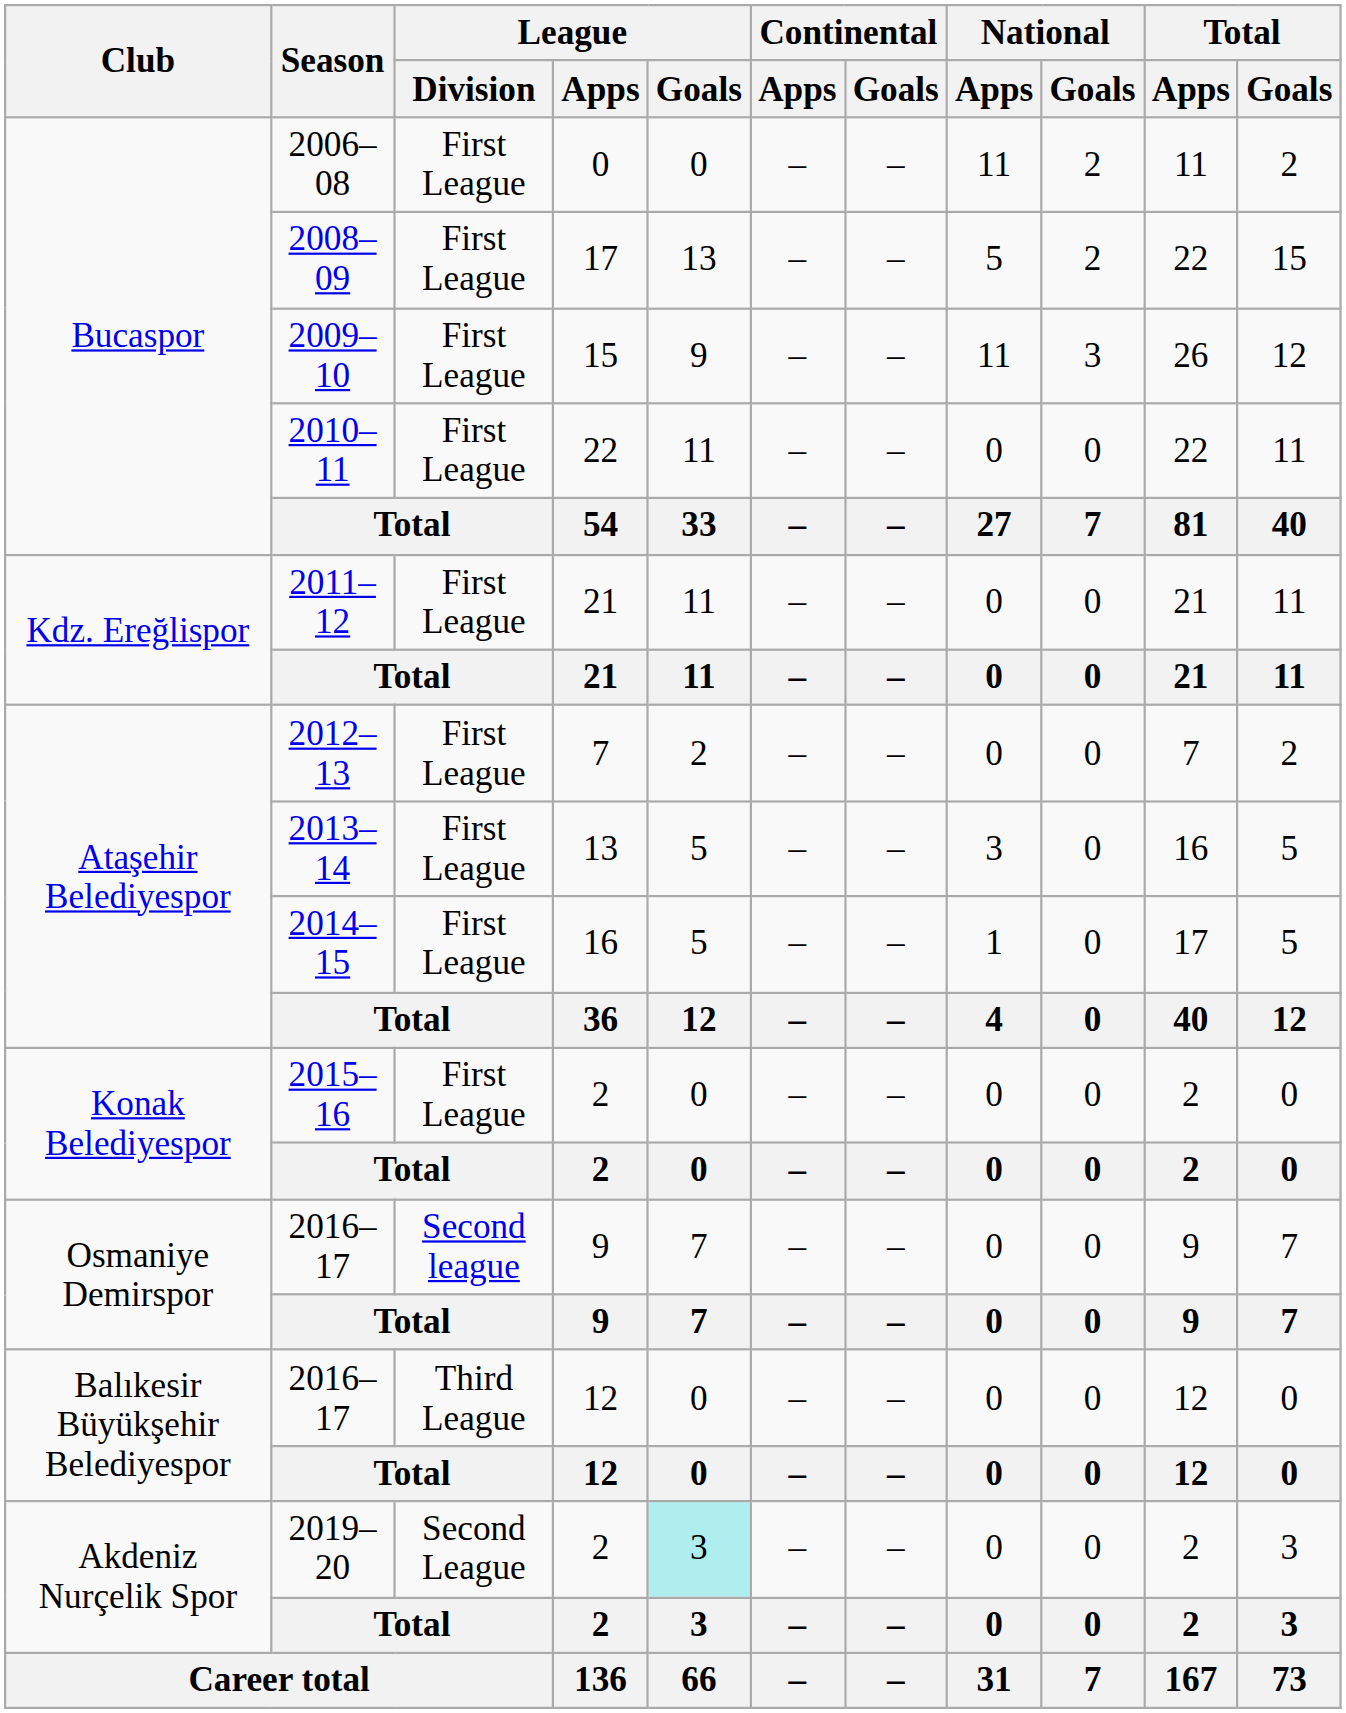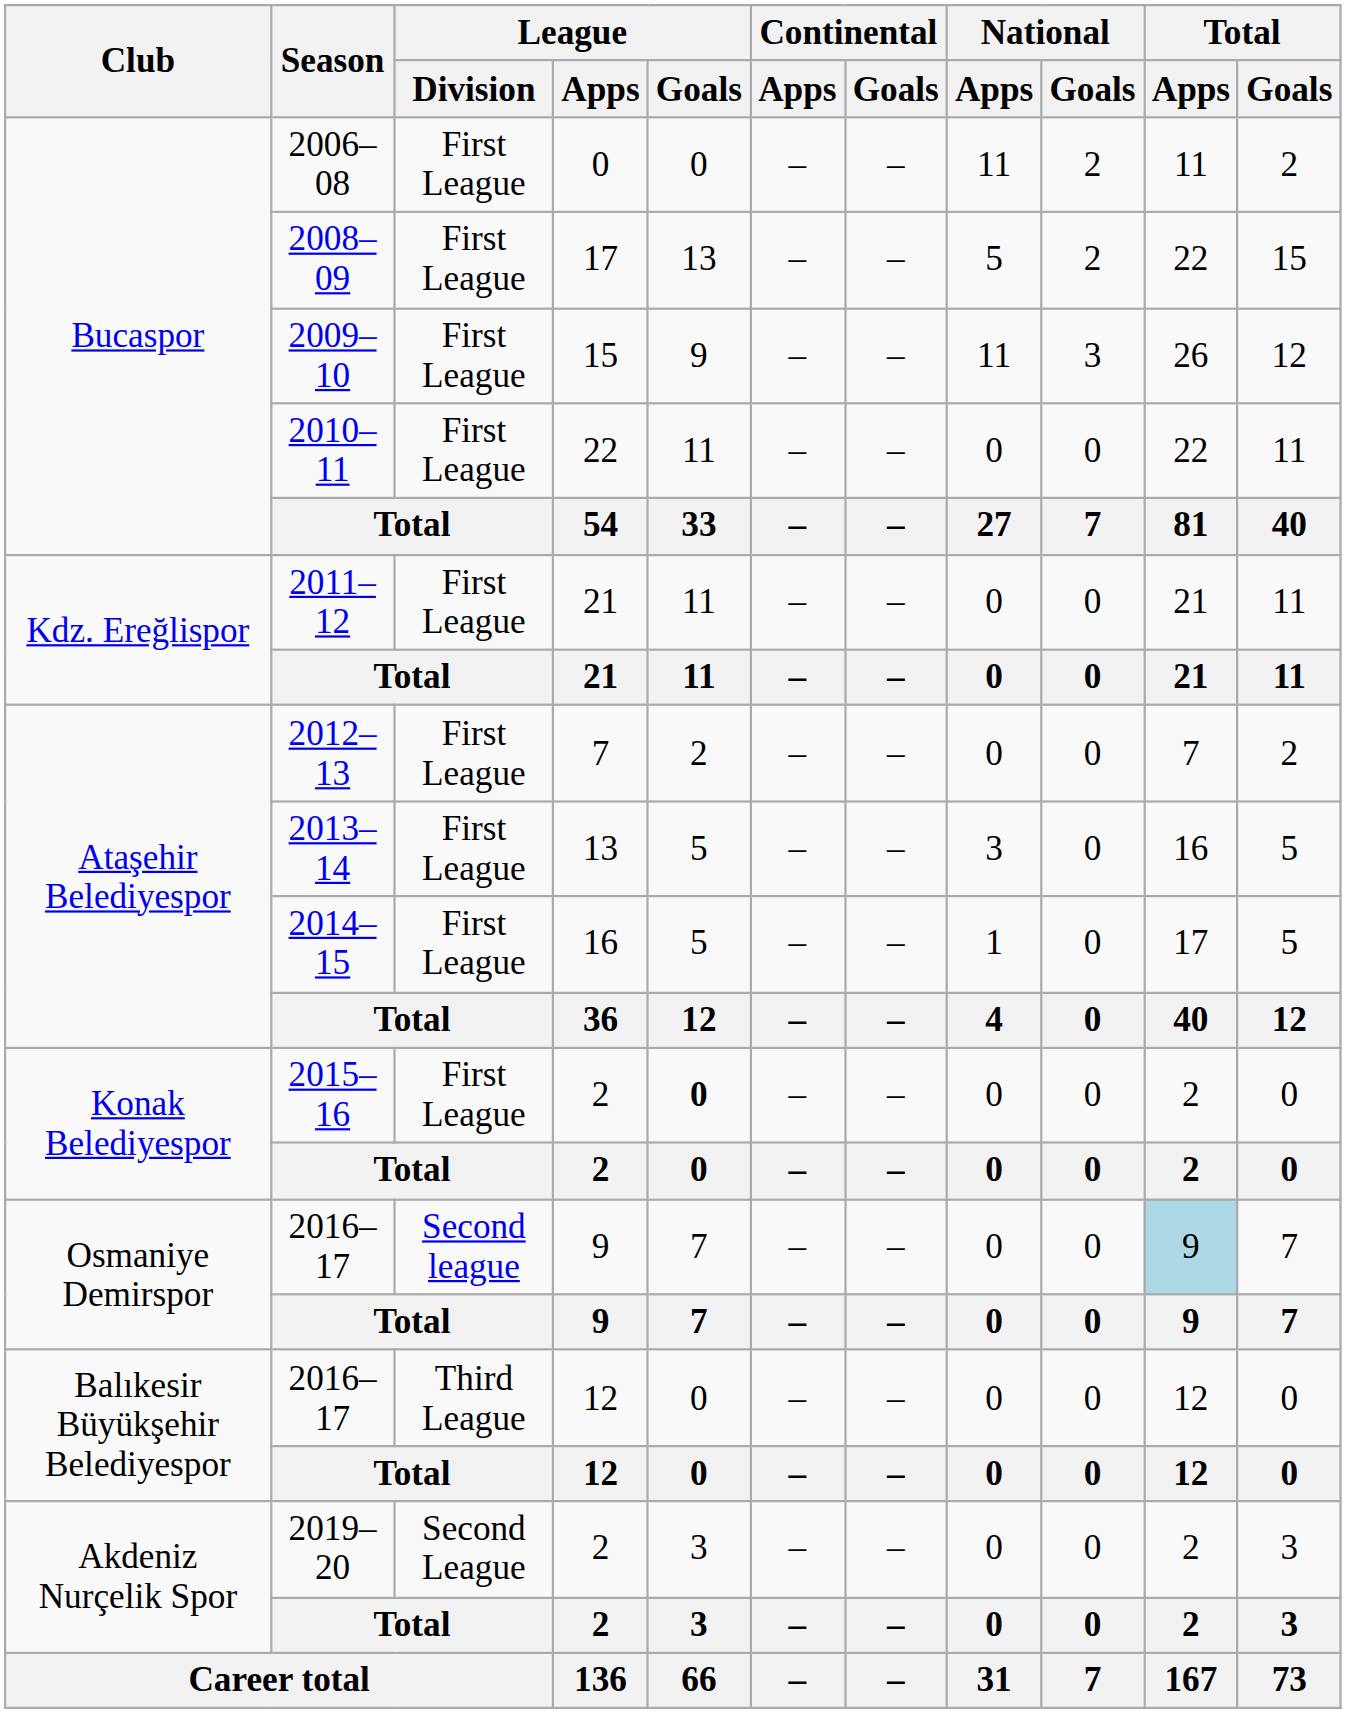(699, 1094) normal -> (699, 1094) bold
(1191, 1245) no background -> (1191, 1245) lightblue background
(699, 1548) paleturquoise background -> (699, 1548) no background
